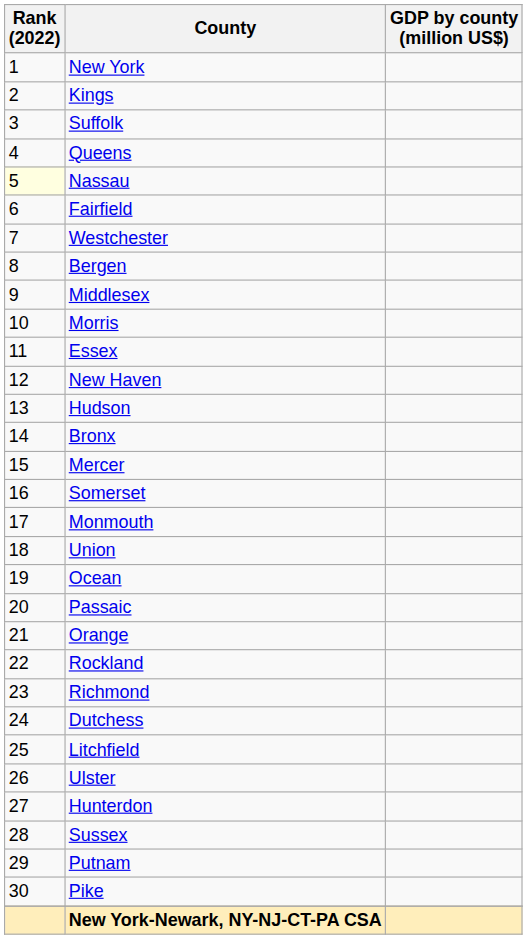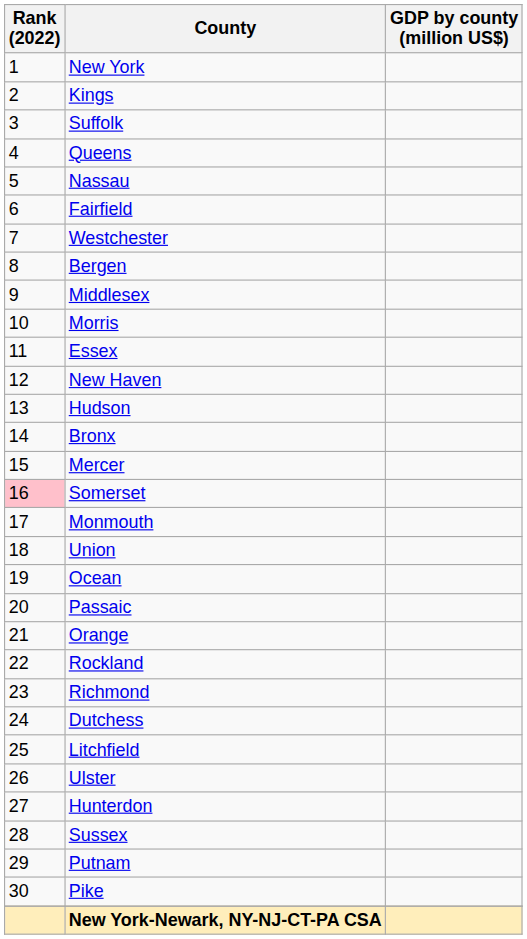(14, 180) lightyellow background -> (14, 180) no background
(19, 493) no background -> (19, 493) pink background
